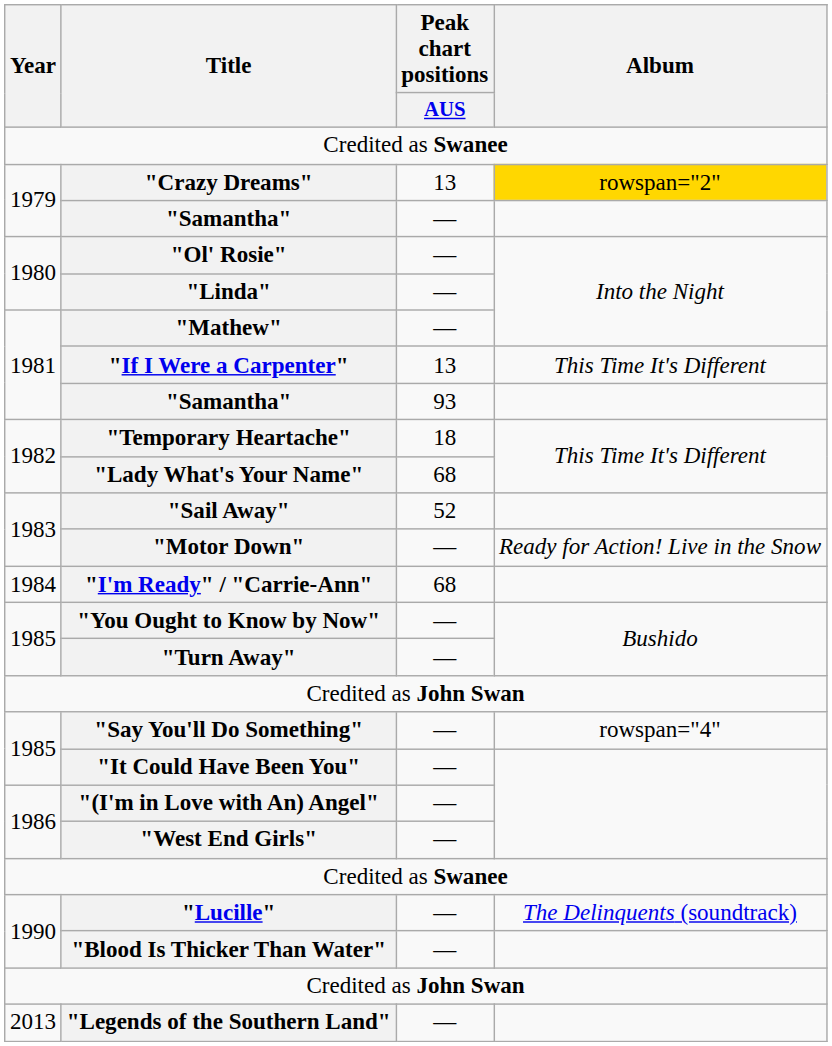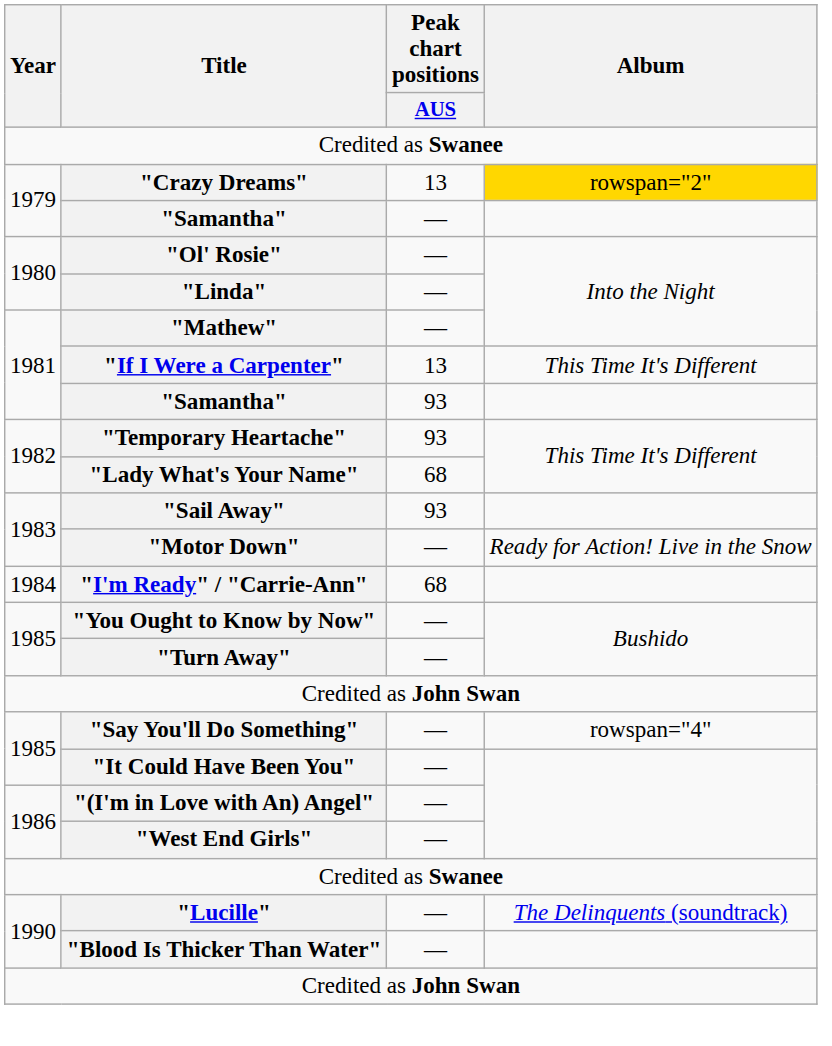(445, 437) 18 -> (435, 437) 93
(445, 510) 52 -> (435, 510) 93
- row: (33, 1022)
